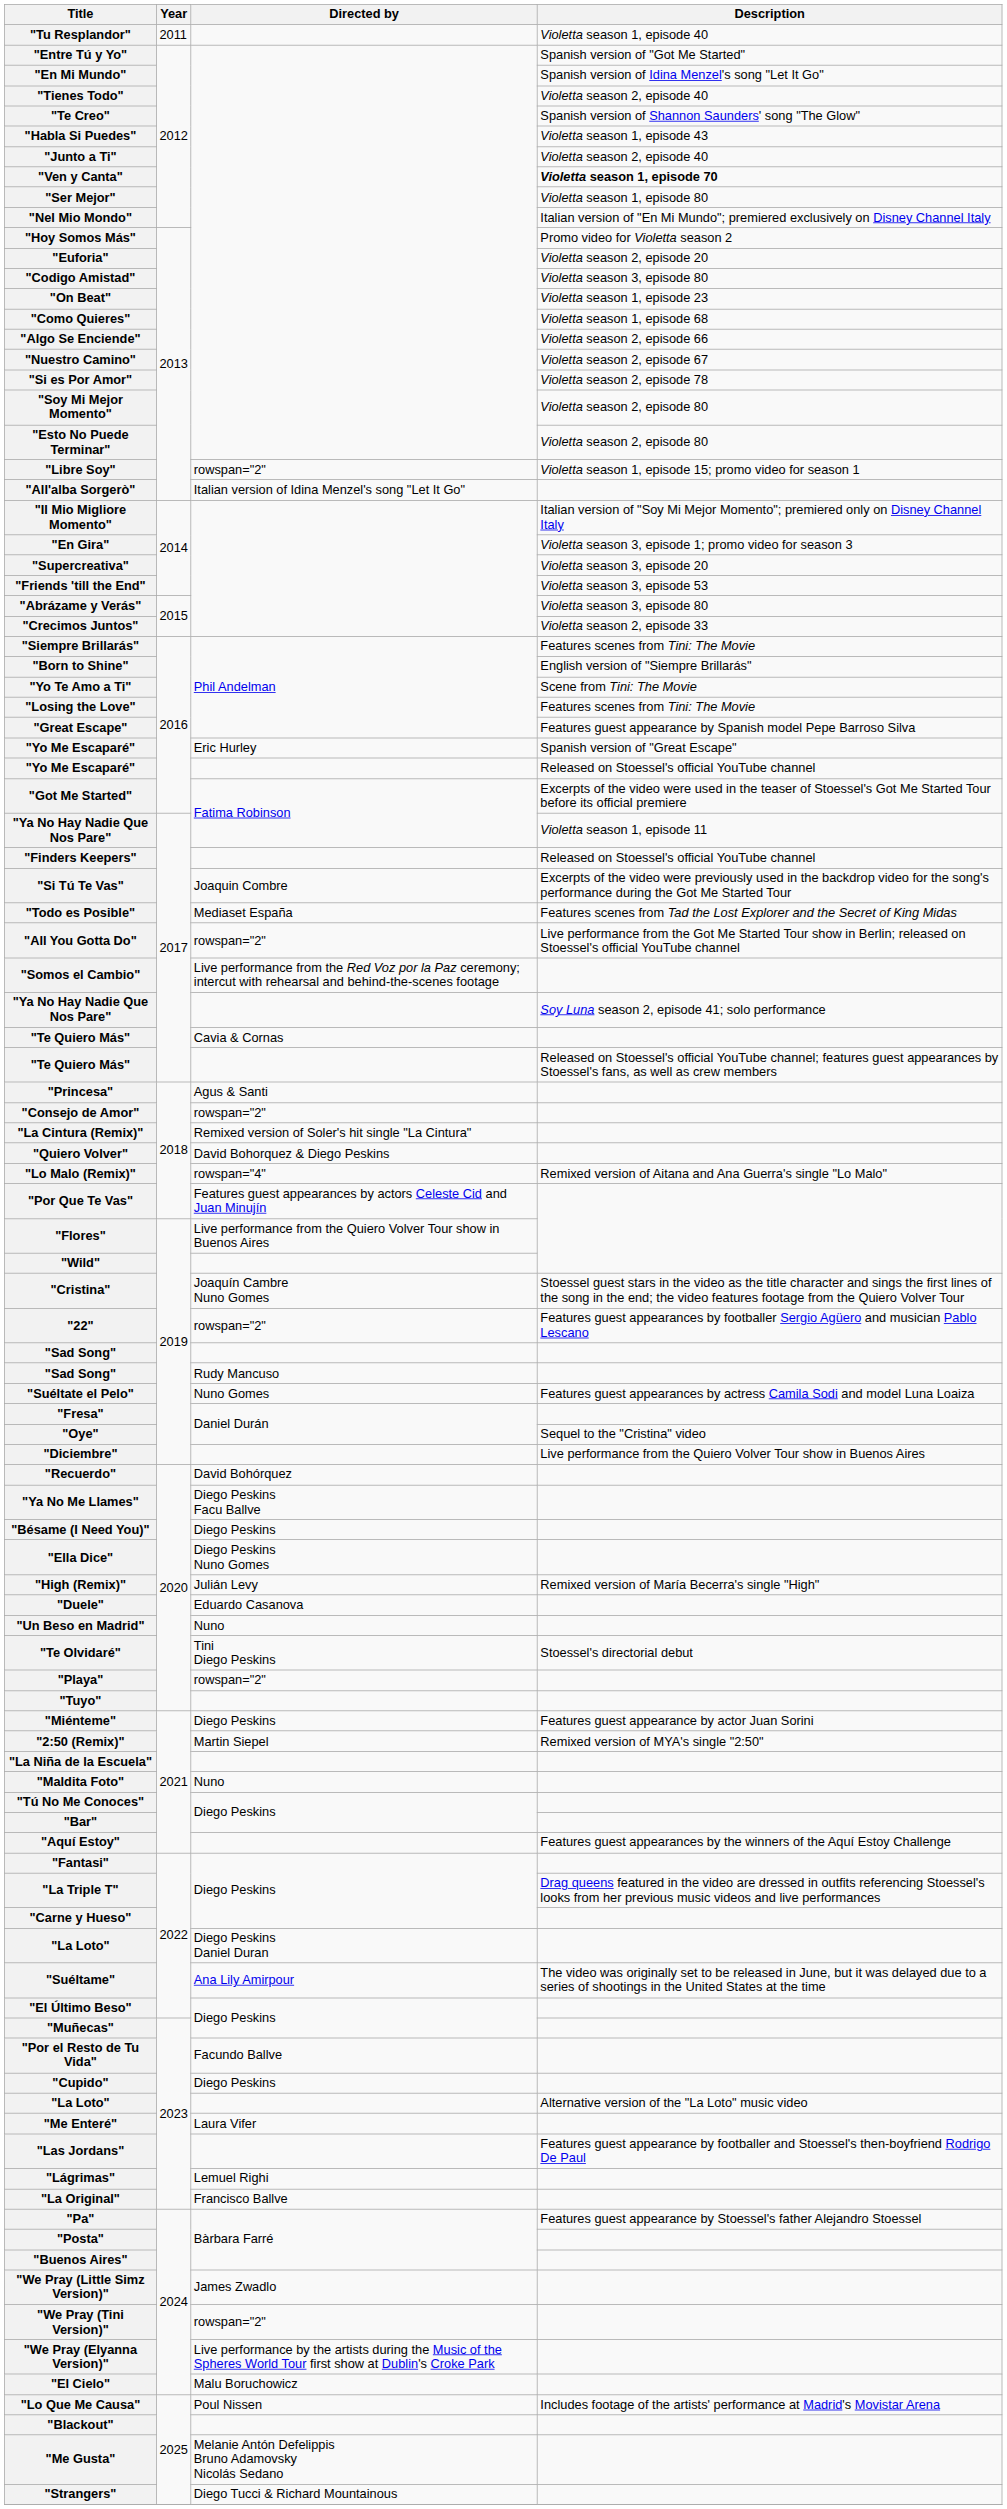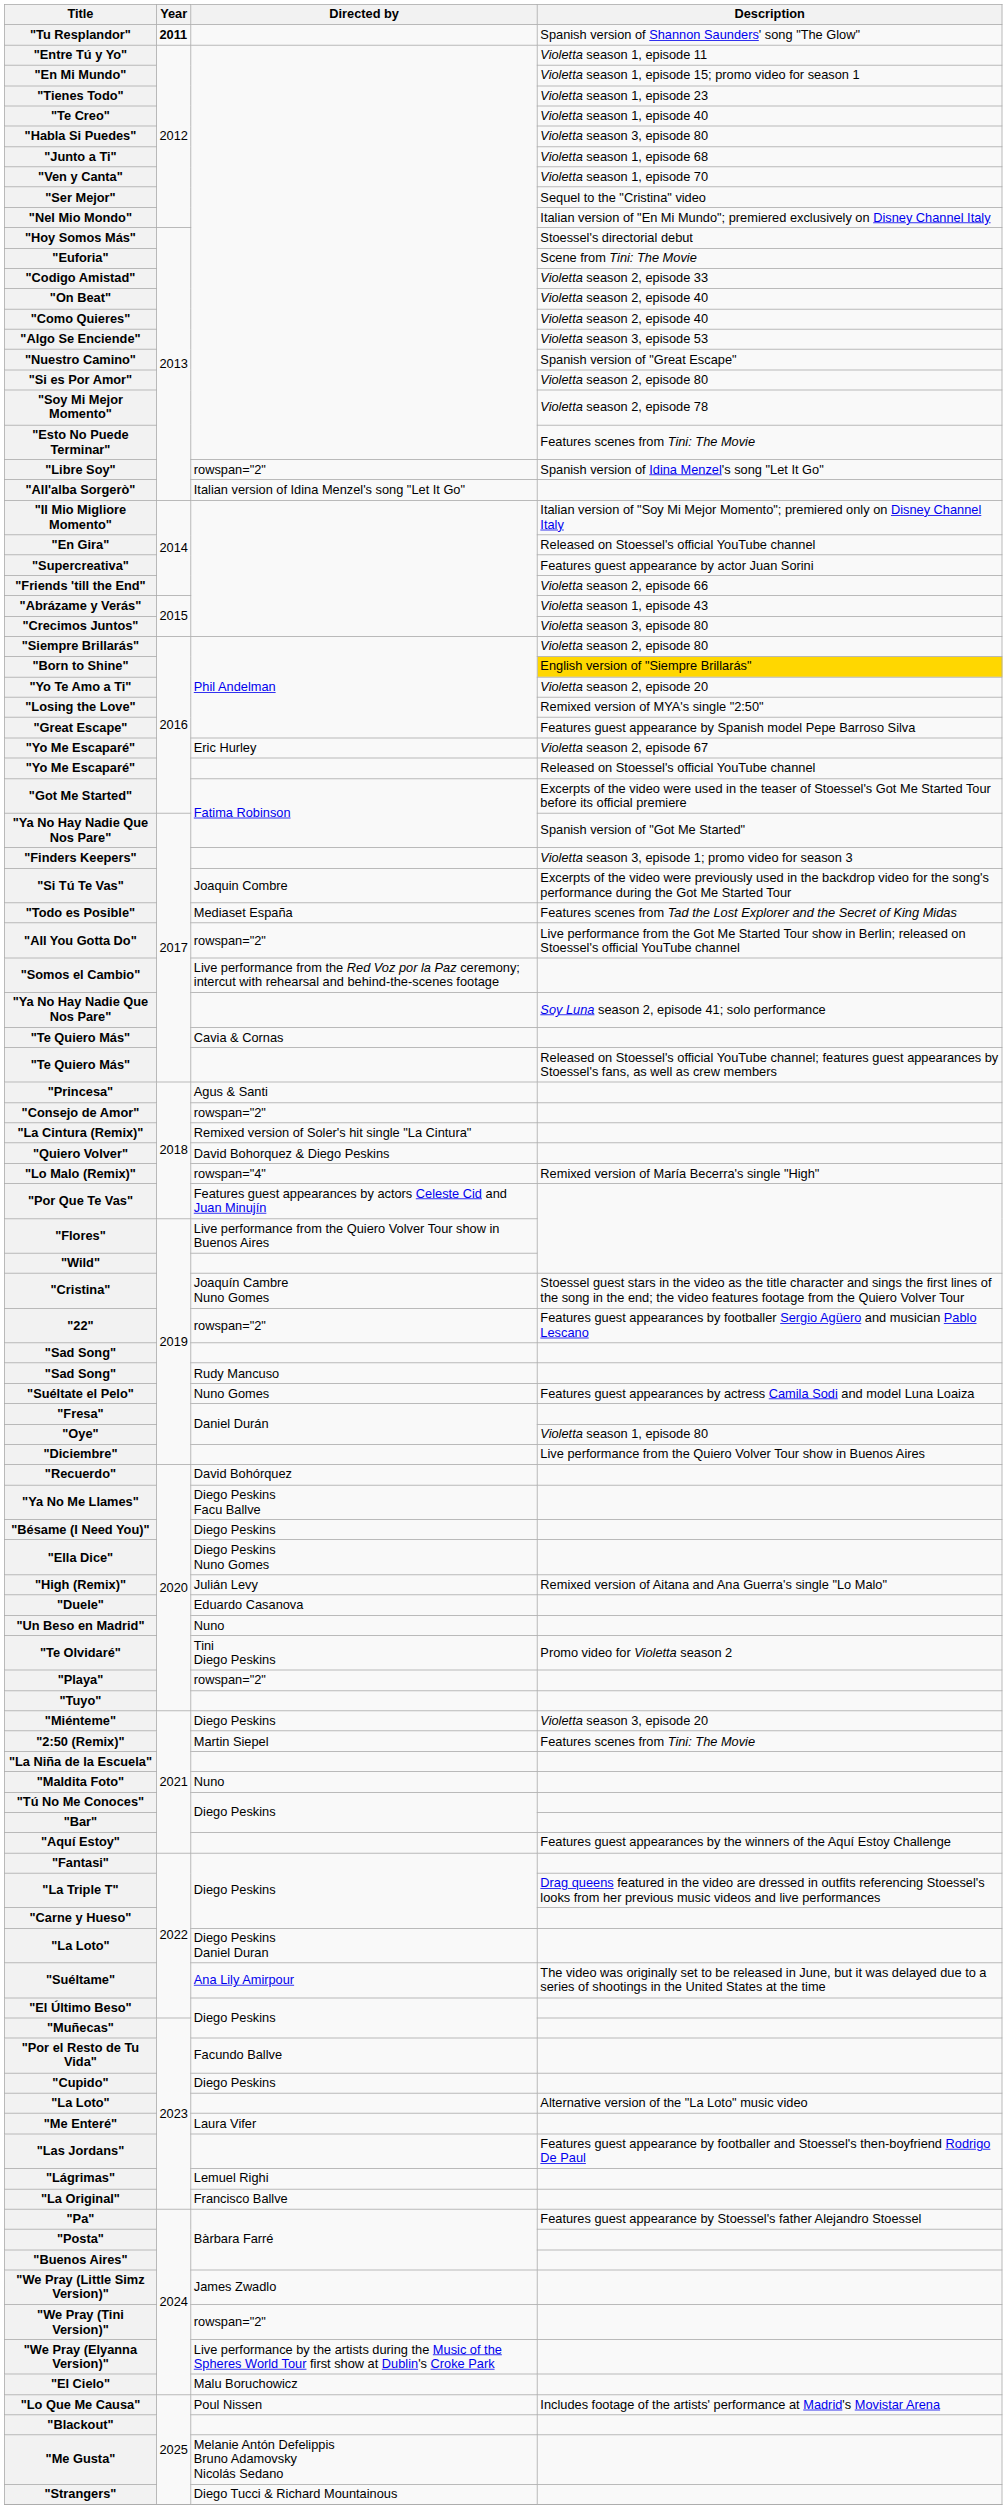(173, 34) normal -> (173, 34) bold
(624, 34) Violetta season 1, episode 40 -> (700, 34) Spanish version of Shannon Saunders' song "The Glow"
(643, 55) Spanish version of "Got Me Started" -> (624, 55) Violetta season 1, episode 11
(682, 75) Spanish version of Idina Menzel's song "Let It Go" -> (700, 75) Violetta season 1, episode 15; promo video for season 1
(624, 95) Violetta season 2, episode 40 -> (624, 95) Violetta season 1, episode 23
(700, 116) Spanish version of Shannon Saunders' song "The Glow" -> (624, 116) Violetta season 1, episode 40
(624, 136) Violetta season 1, episode 43 -> (624, 136) Violetta season 3, episode 80
(624, 156) Violetta season 2, episode 40 -> (624, 156) Violetta season 1, episode 68
(629, 177) bold -> (624, 177) normal
(624, 197) Violetta season 1, episode 80 -> (623, 197) Sequel to the "Cristina" video
(636, 237) Promo video for Violetta season 2 -> (617, 237) Stoessel's directorial debut
(624, 258) Violetta season 2, episode 20 -> (619, 258) Scene from Tini: The Movie
(624, 278) Violetta season 3, episode 80 -> (624, 278) Violetta season 2, episode 33
(624, 298) Violetta season 1, episode 23 -> (624, 298) Violetta season 2, episode 40
(624, 319) Violetta season 1, episode 68 -> (624, 319) Violetta season 2, episode 40
(624, 339) Violetta season 2, episode 66 -> (624, 339) Violetta season 3, episode 53
(624, 359) Violetta season 2, episode 67 -> (638, 359) Spanish version of "Great Escape"
(624, 380) Violetta season 2, episode 78 -> (624, 380) Violetta season 2, episode 80
(624, 407) Violetta season 2, episode 80 -> (624, 407) Violetta season 2, episode 78
(624, 442) Violetta season 2, episode 80 -> (648, 442) Features scenes from Tini: The Movie
(700, 469) Violetta season 1, episode 15; promo video for season 1 -> (682, 469) Spanish version of Idina Menzel's song "Let It Go"
(696, 545) Violetta season 3, episode 1; promo video for season 3 -> (678, 545) Released on Stoessel's official YouTube channel
(624, 565) Violetta season 3, episode 20 -> (677, 565) Features guest appearance by actor Juan Sorini
(624, 585) Violetta season 3, episode 53 -> (624, 585) Violetta season 2, episode 66
(624, 605) Violetta season 3, episode 80 -> (624, 605) Violetta season 1, episode 43
(624, 626) Violetta season 2, episode 33 -> (624, 626) Violetta season 3, episode 80
(648, 646) Features scenes from Tini: The Movie -> (624, 646) Violetta season 2, episode 80
(646, 666) no background -> (646, 666) gold background
(619, 687) Scene from Tini: The Movie -> (624, 687) Violetta season 2, episode 20
(648, 707) Features scenes from Tini: The Movie -> (652, 707) Remixed version of MYA's single "2:50"
(638, 748) Spanish version of "Great Escape" -> (624, 748) Violetta season 2, episode 67
(624, 830) Violetta season 1, episode 11 -> (643, 830) Spanish version of "Got Me Started"
(678, 858) Released on Stoessel's official YouTube channel -> (696, 858) Violetta season 3, episode 1; promo video for season 3
(714, 1173) Remixed version of Aitana and Ana Guerra's single "Lo Malo" -> (680, 1173) Remixed version of María Becerra's single "High"
(623, 1434) Sequel to the "Cristina" video -> (624, 1434) Violetta season 1, episode 80
(680, 1584) Remixed version of María Becerra's single "High" -> (714, 1584) Remixed version of Aitana and Ana Guerra's single "Lo Malo"
(617, 1652) Stoessel's directorial debut -> (636, 1652) Promo video for Violetta season 2
(677, 1721) Features guest appearance by actor Juan Sorini -> (624, 1721) Violetta season 3, episode 20
(652, 1741) Remixed version of MYA's single "2:50" -> (648, 1741) Features scenes from Tini: The Movie
